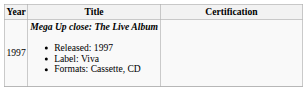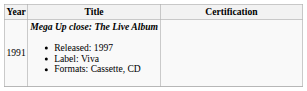(16, 53) 1997 -> (16, 53) 1991
